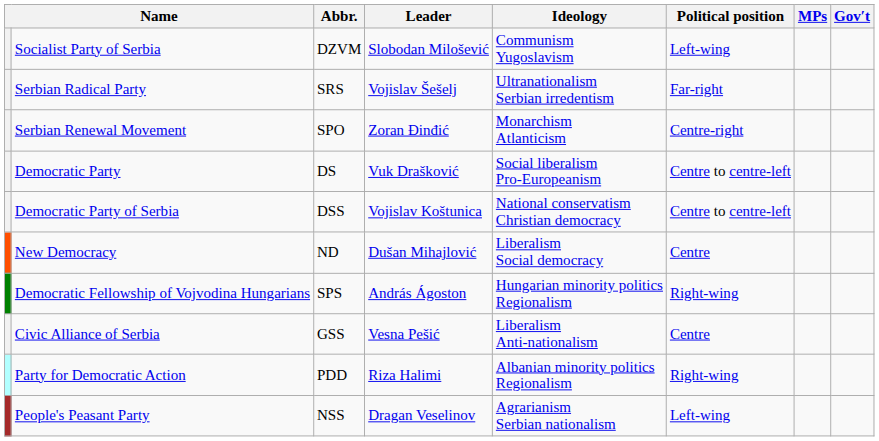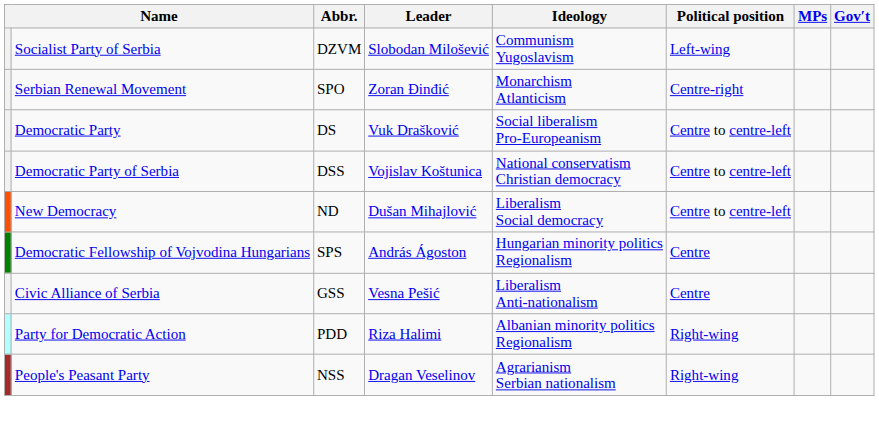- row: (80, 89)
(690, 252) Centre -> (730, 211) Centre to centre-left
(704, 293) Right-wing -> (690, 252) Centre
(700, 415) Left-wing -> (704, 374) Right-wing
